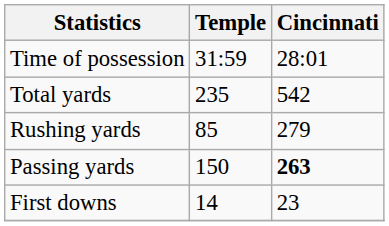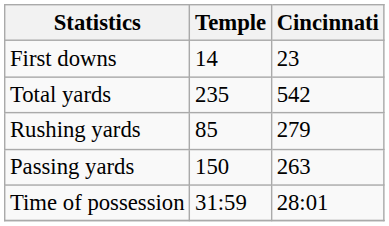rows swapped: (63, 202) <-> (97, 58)
(294, 166) bold -> (294, 166) normal
